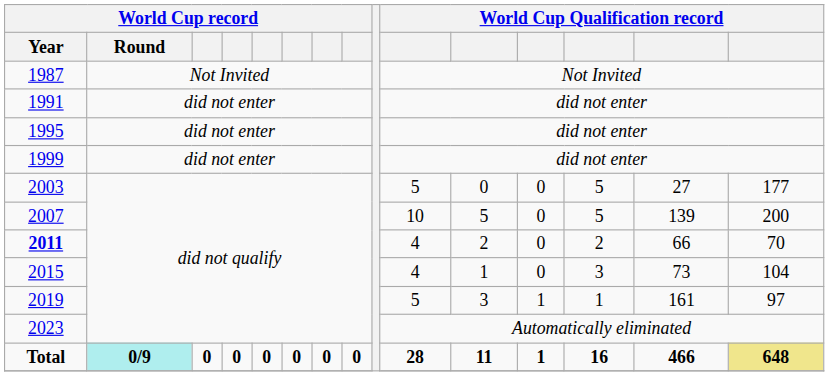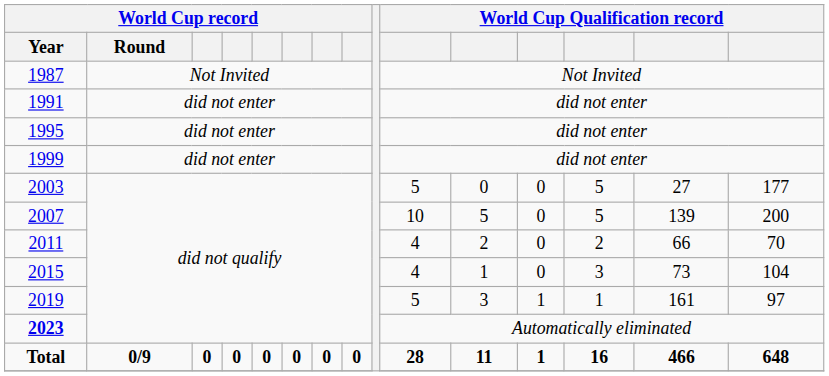(46, 243) bold -> (46, 243) normal
(46, 328) normal -> (46, 328) bold
(140, 356) paleturquoise background -> (140, 356) no background
(776, 356) khaki background -> (776, 356) no background
